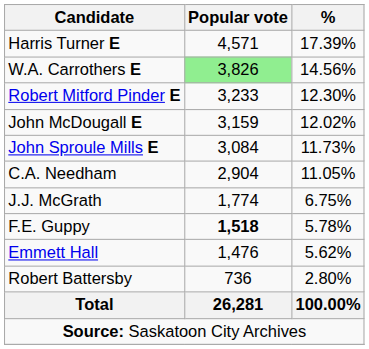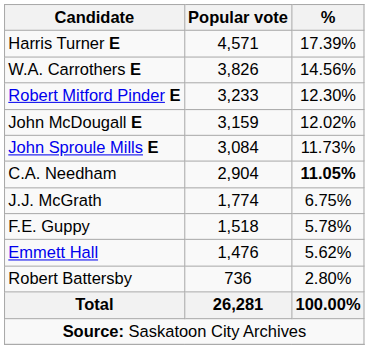(238, 69) lightgreen background -> (238, 69) no background
(328, 174) normal -> (328, 174) bold
(238, 226) bold -> (238, 226) normal
